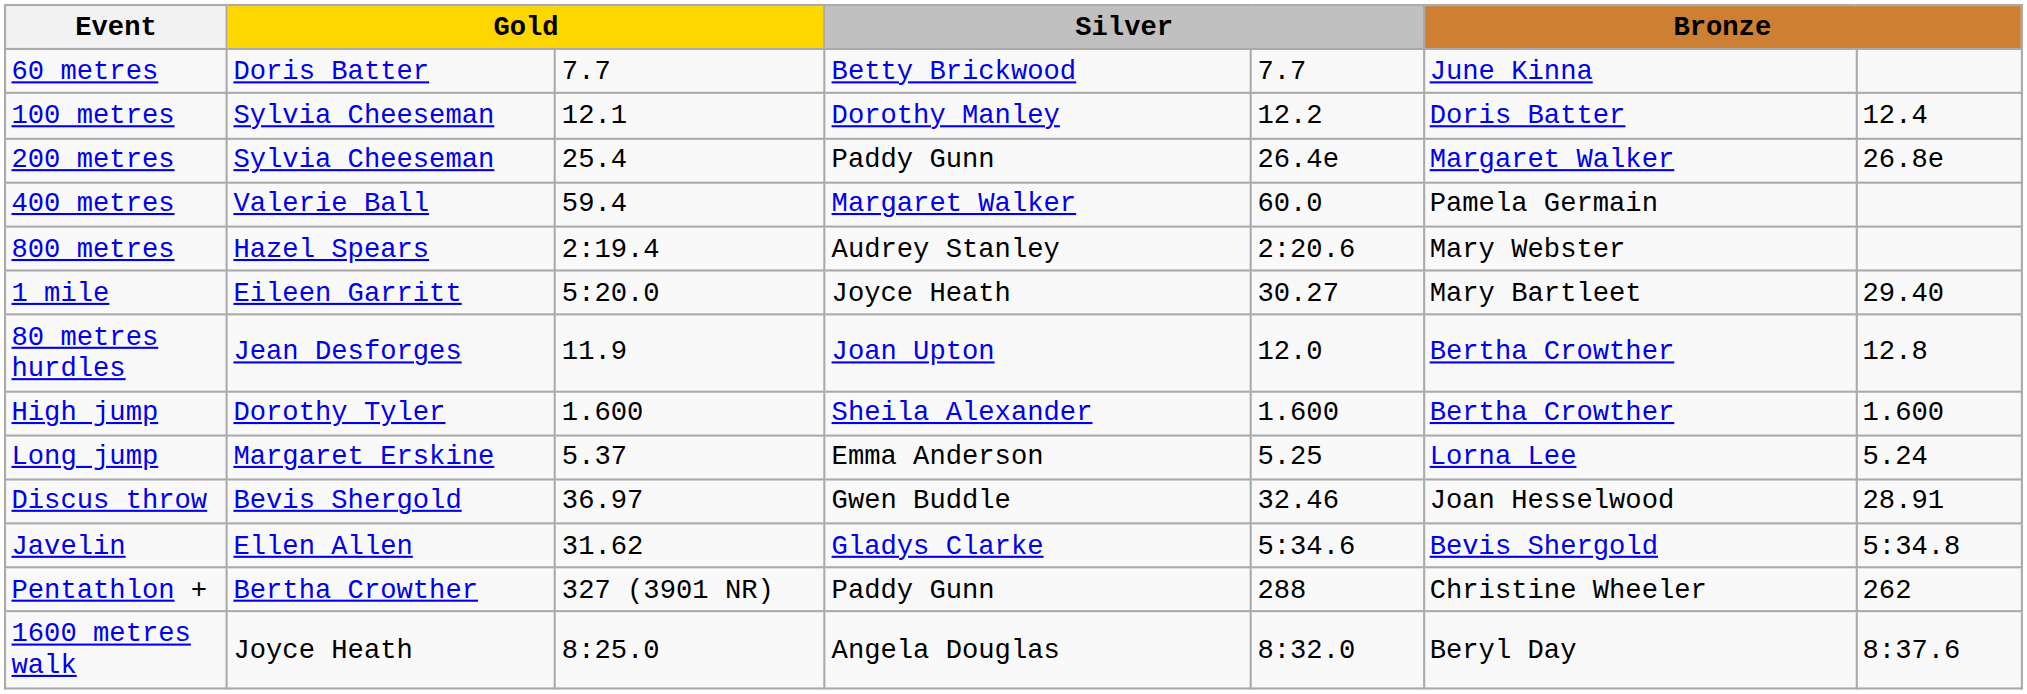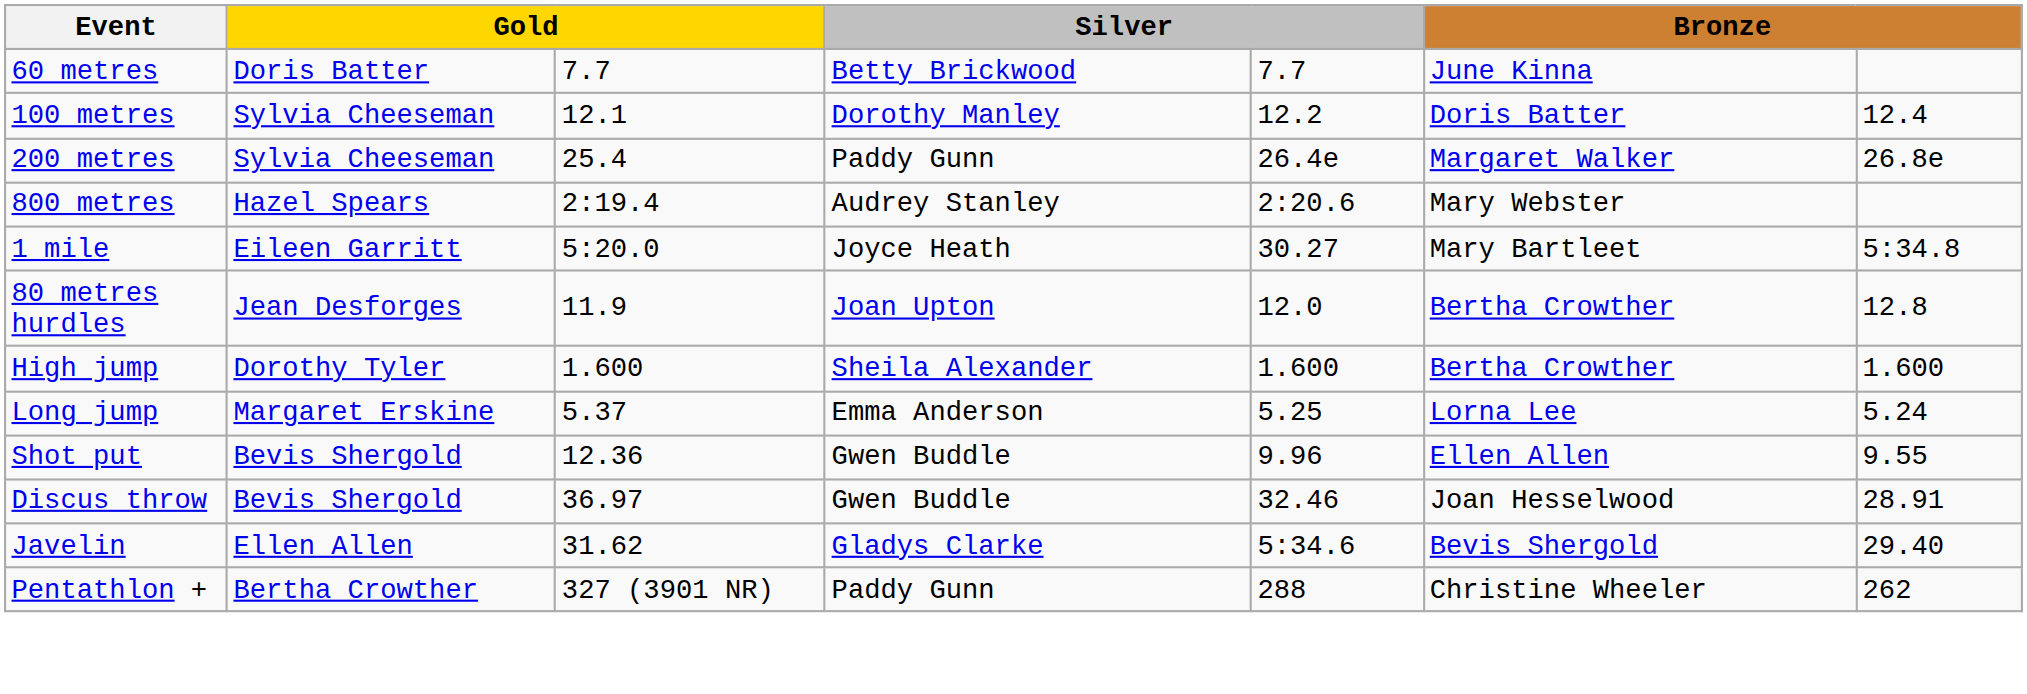- row: (93, 204)
(1903, 293) 29.40 -> (1911, 249) 5:34.8
+ row: (77, 457)
(1911, 546) 5:34.8 -> (1903, 546) 29.40
- row: (101, 650)
